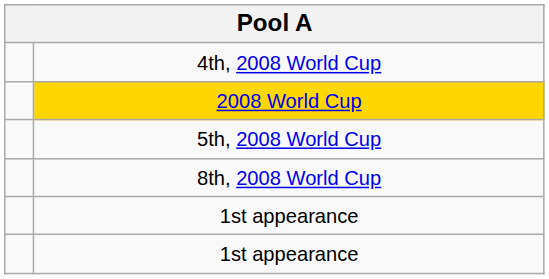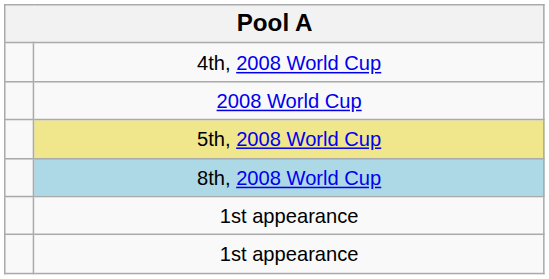(289, 101) gold background -> (289, 101) no background
(289, 140) no background -> (289, 140) khaki background
(289, 178) no background -> (289, 178) lightblue background
